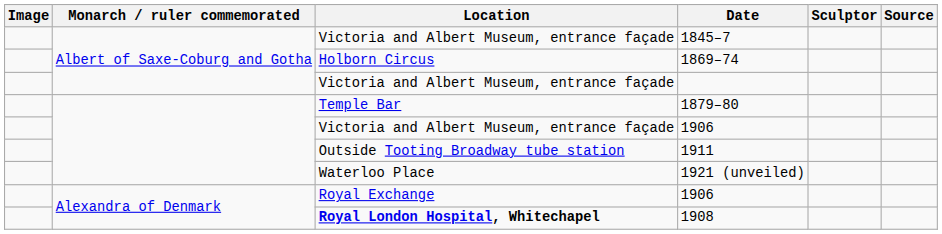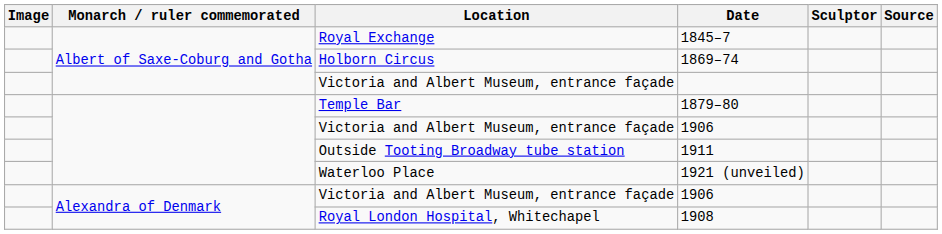(496, 38) Victoria and Albert Museum, entrance façade -> (377, 38) Royal Exchange
(377, 195) Royal Exchange -> (496, 195) Victoria and Albert Museum, entrance façade
(459, 218) bold -> (459, 218) normal
